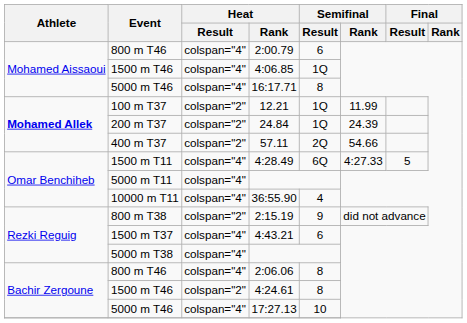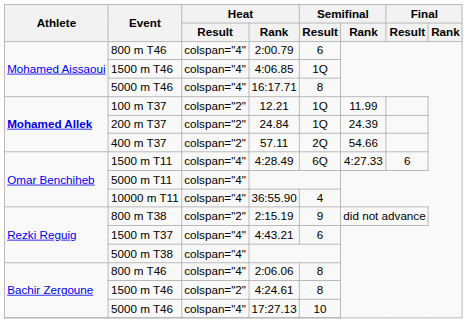(407, 161) 5 -> (407, 161) 6
